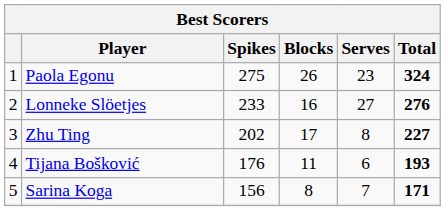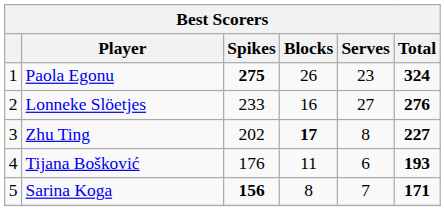(252, 76) normal -> (252, 76) bold
(309, 134) normal -> (309, 134) bold
(252, 191) normal -> (252, 191) bold
